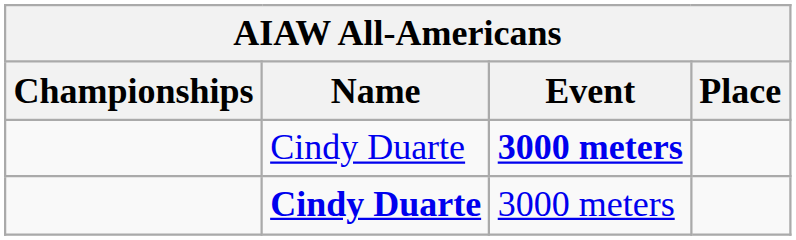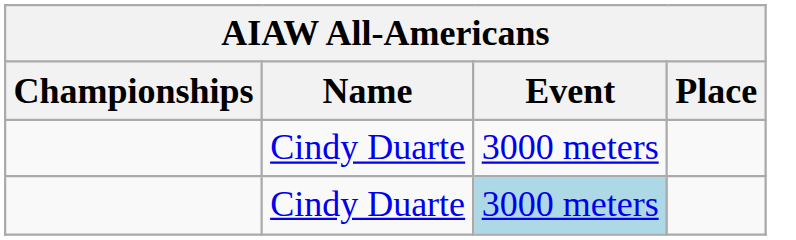(590, 147) bold -> (570, 147) normal
(376, 204) bold -> (368, 204) normal
(586, 204) no background -> (570, 204) lightblue background
